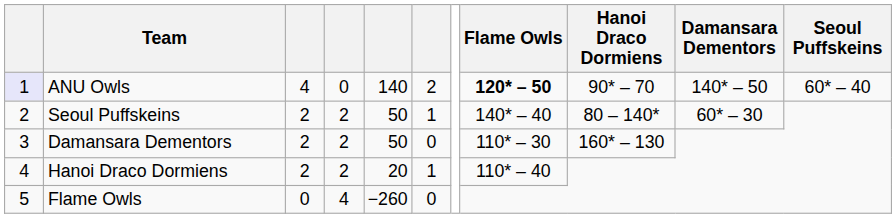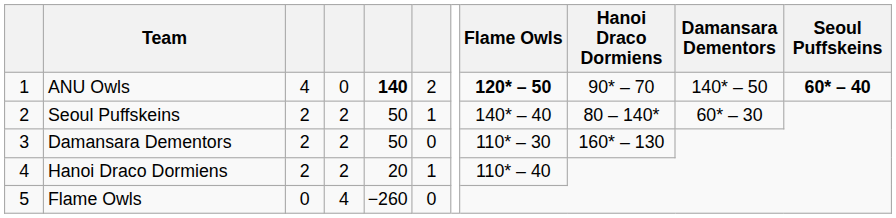(24, 86) lavender background -> (24, 86) no background
(393, 86) normal -> (393, 86) bold
(838, 86) normal -> (838, 86) bold
